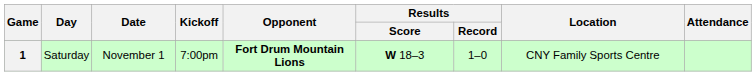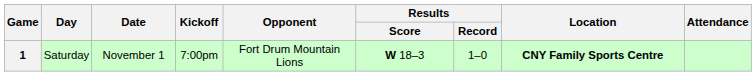(290, 55) bold -> (290, 55) normal
(593, 55) normal -> (593, 55) bold
